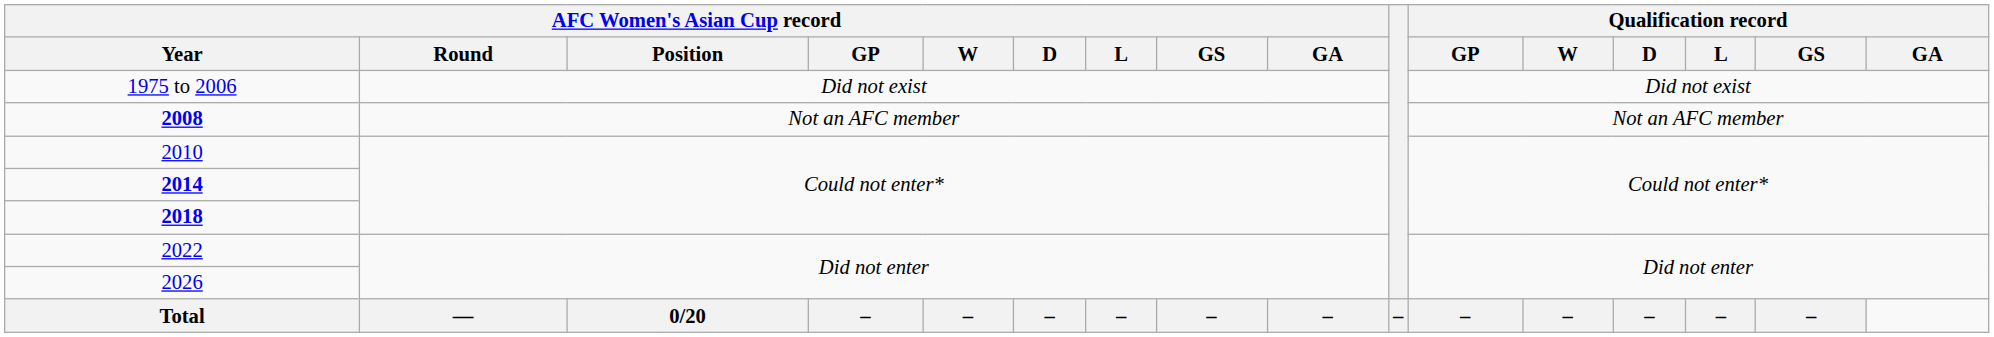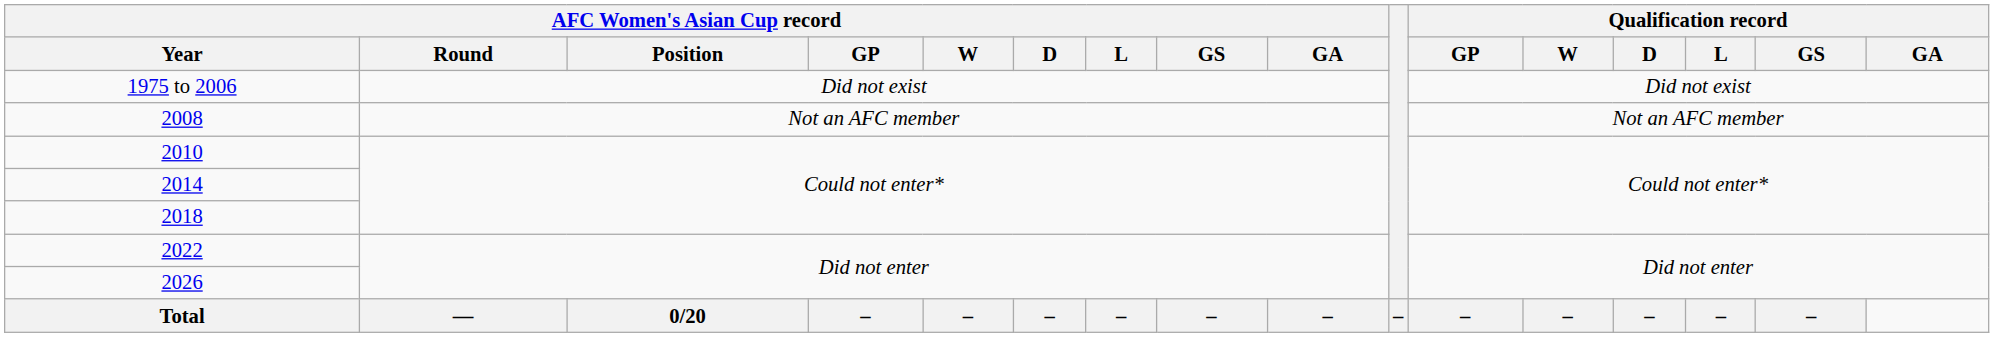(182, 119) bold -> (182, 119) normal
(182, 184) bold -> (182, 184) normal
(182, 217) bold -> (182, 217) normal
